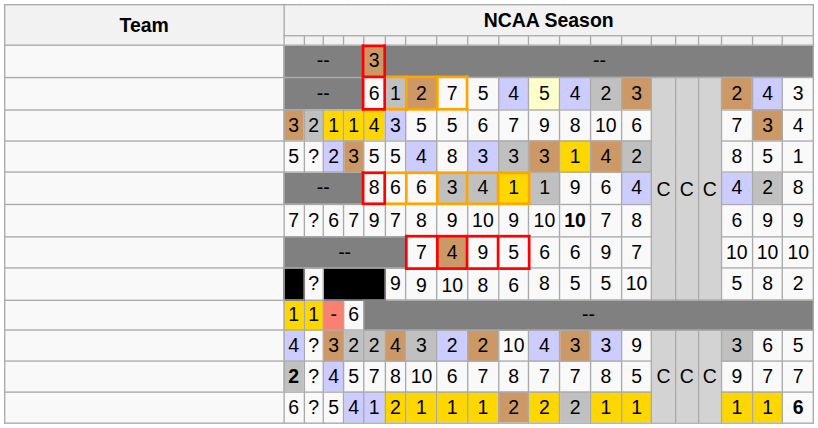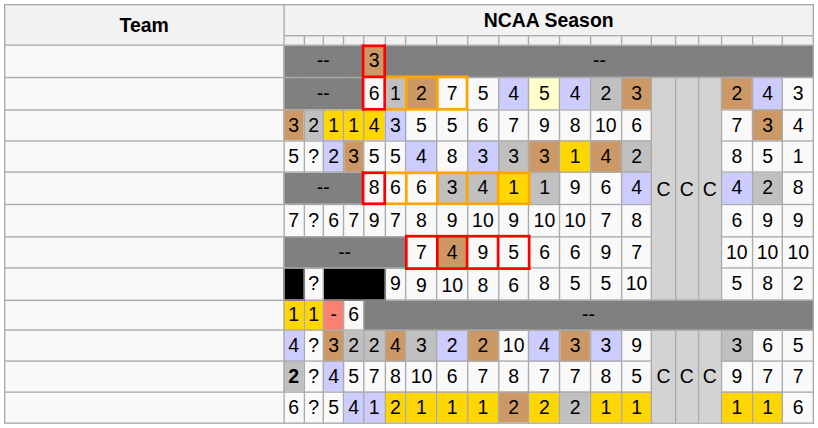(575, 221) bold -> (575, 221) normal
(798, 408) bold -> (798, 408) normal
